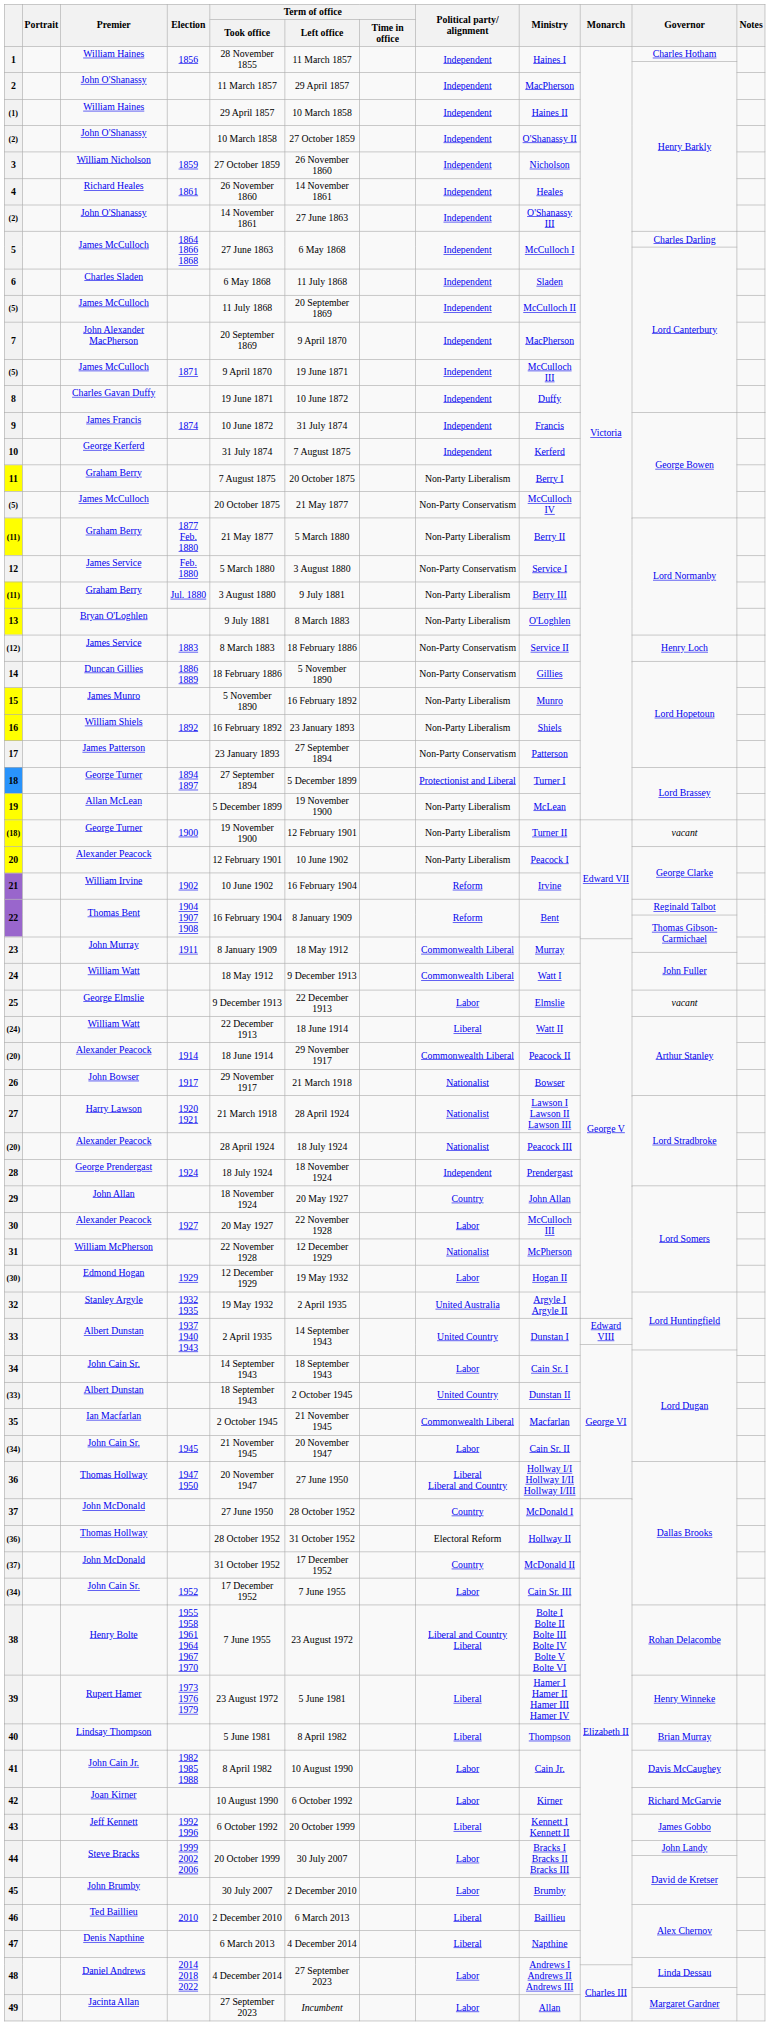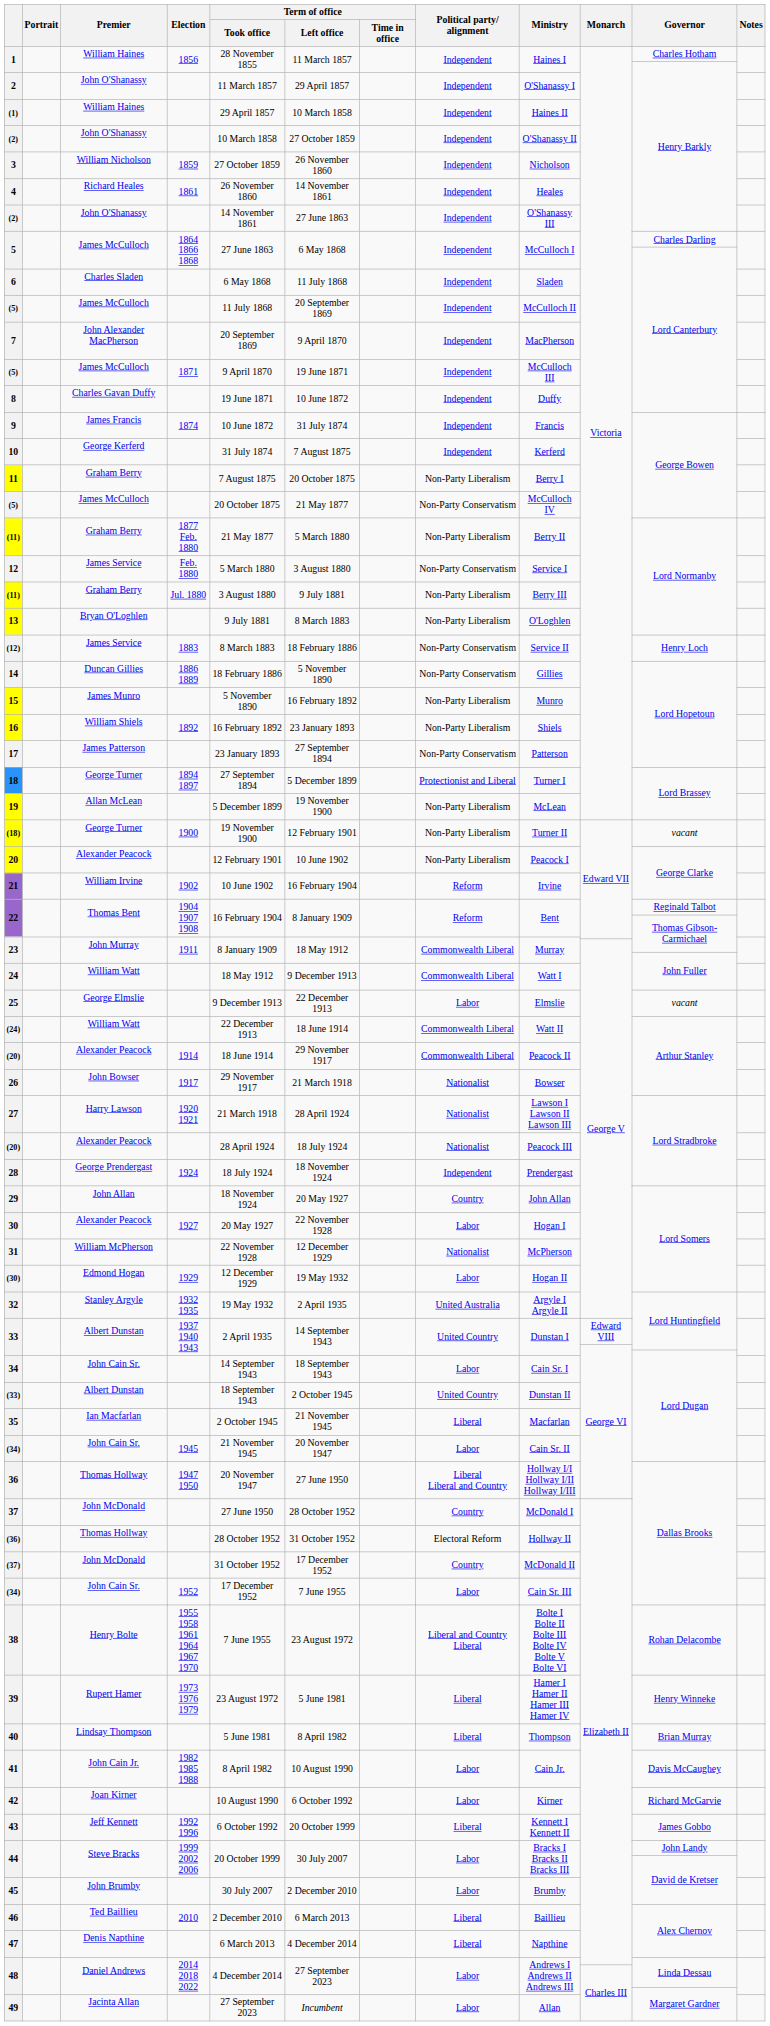(550, 86) MacPherson -> (550, 86) O'Shanassy I
(468, 1029) Liberal -> (468, 1029) Commonwealth Liberal
(550, 1225) McCulloch III -> (550, 1225) Hogan I
(468, 1422) Commonwealth Liberal -> (468, 1422) Liberal
